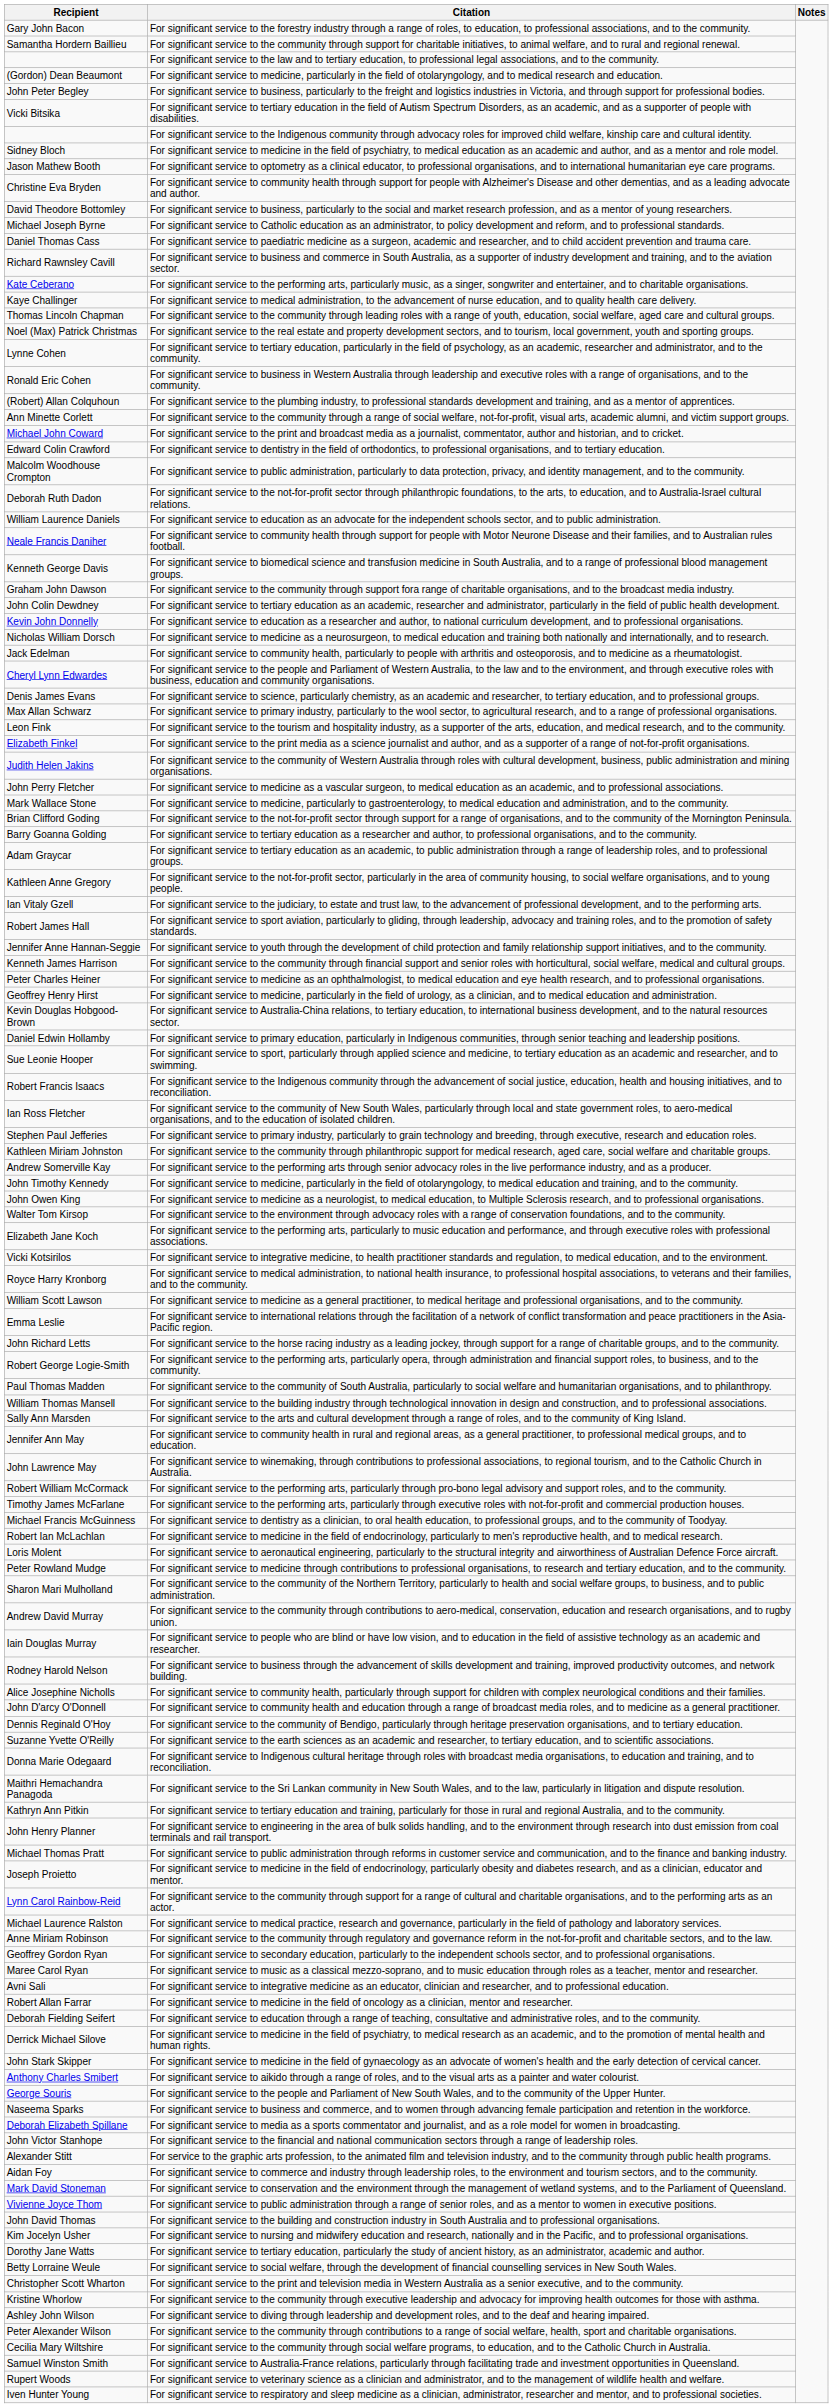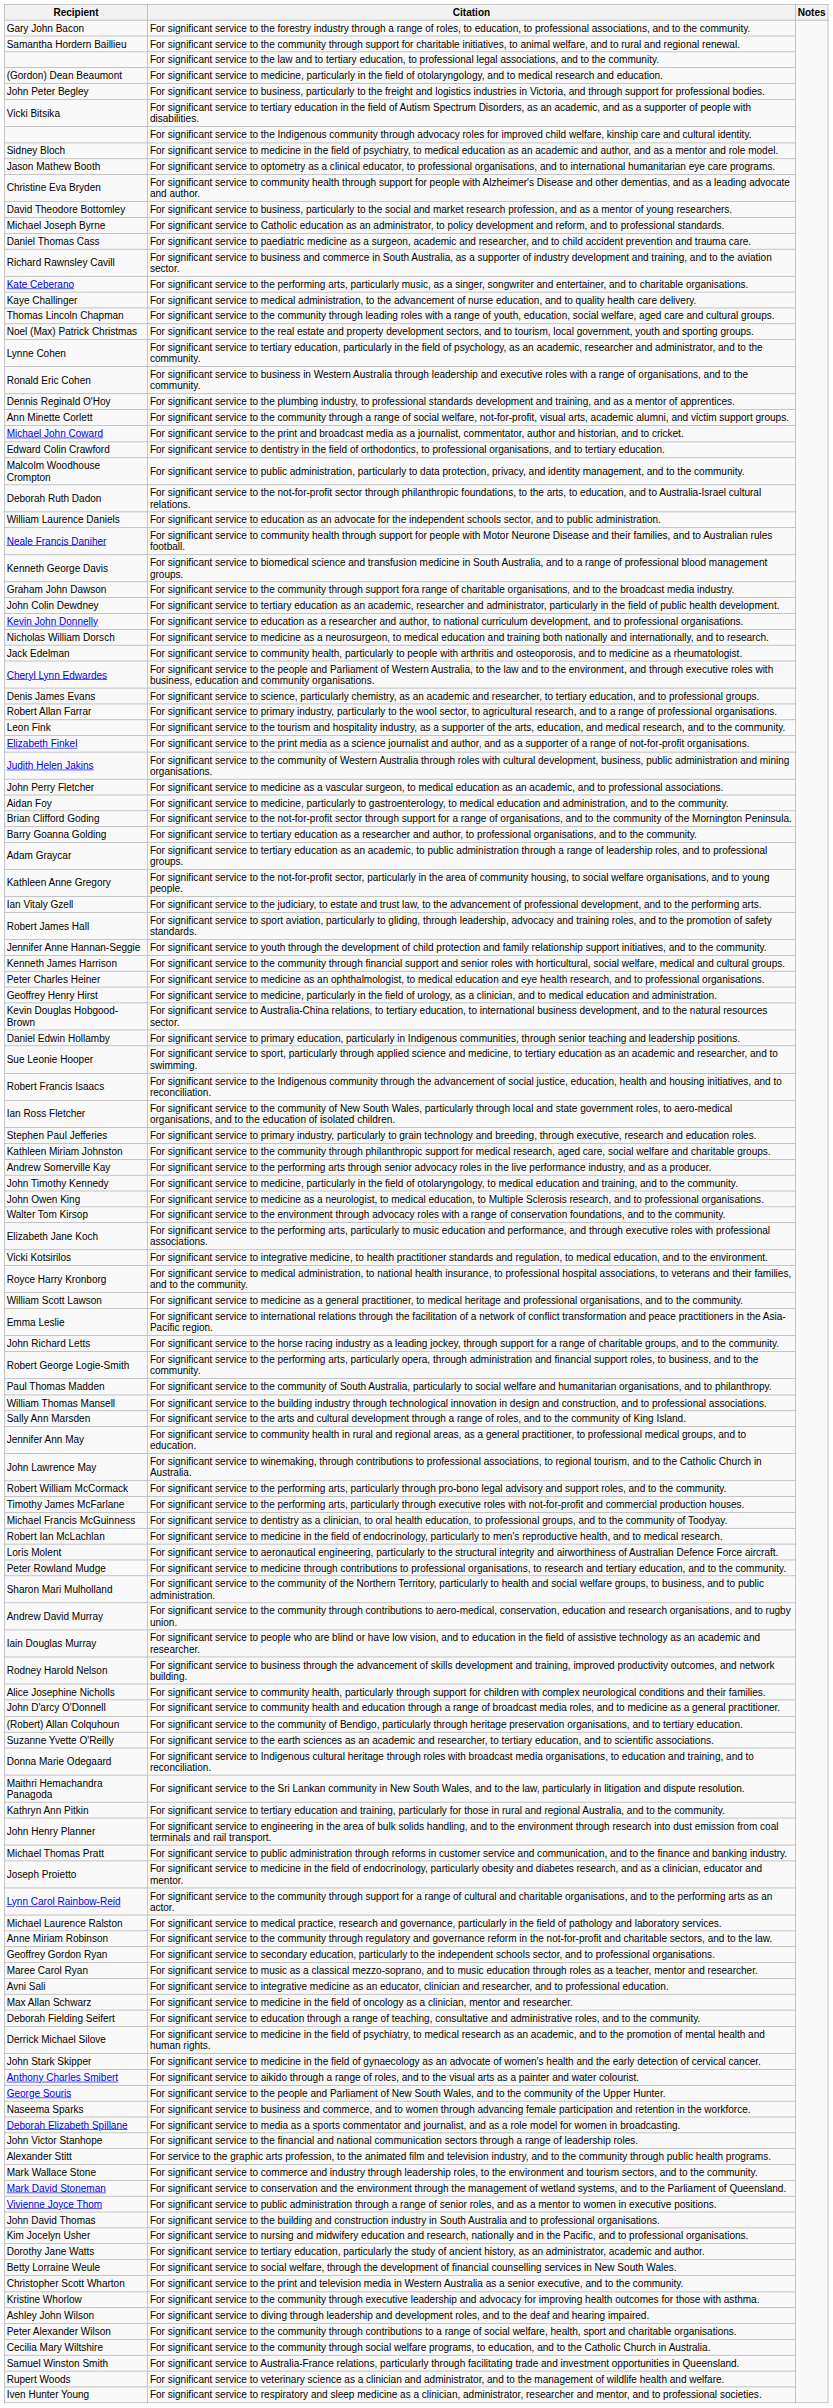(63, 402) (Robert) Allan Colquhoun -> (59, 402) Dennis Reginald O'Hoy
(49, 712) Max Allan Schwarz -> (49, 712) Robert Allan Farrar
(51, 803) Mark Wallace Stone -> (29, 803) Aidan Foy
(59, 1724) Dennis Reginald O'Hoy -> (63, 1724) (Robert) Allan Colquhoun
(49, 2003) Robert Allan Farrar -> (49, 2003) Max Allan Schwarz
(29, 2173) Aidan Foy -> (51, 2173) Mark Wallace Stone
